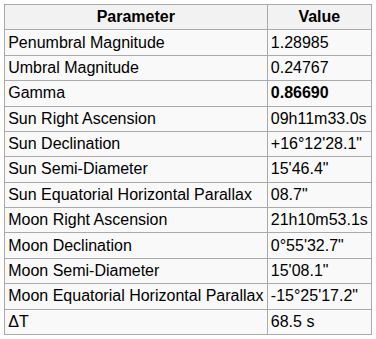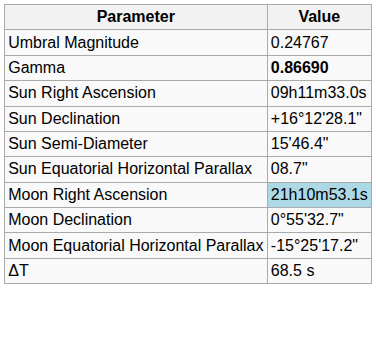- row: (86, 42)
(319, 220) no background -> (319, 194) lightblue background
- row: (84, 270)
